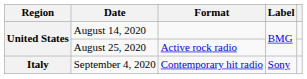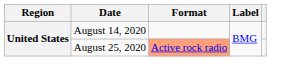(199, 47) no background -> (189, 47) lightsalmon background
- row: (115, 64)
